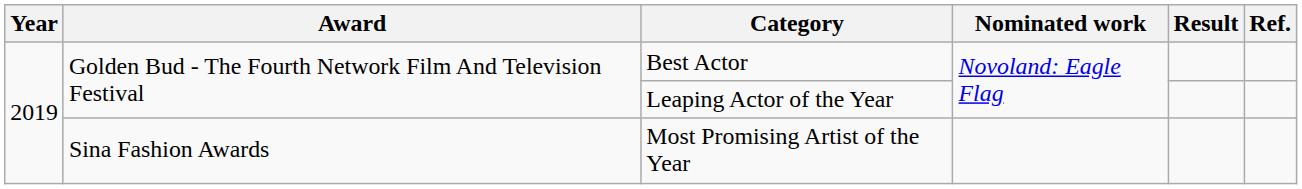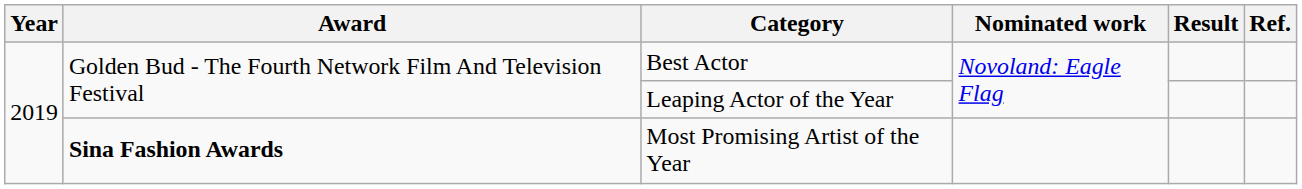(169, 150) normal -> (176, 150) bold
